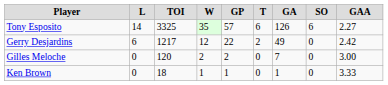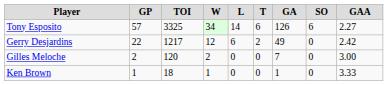columns swapped: (238, 12) <-> (142, 12)
(204, 27) 35 -> (210, 27) 34
